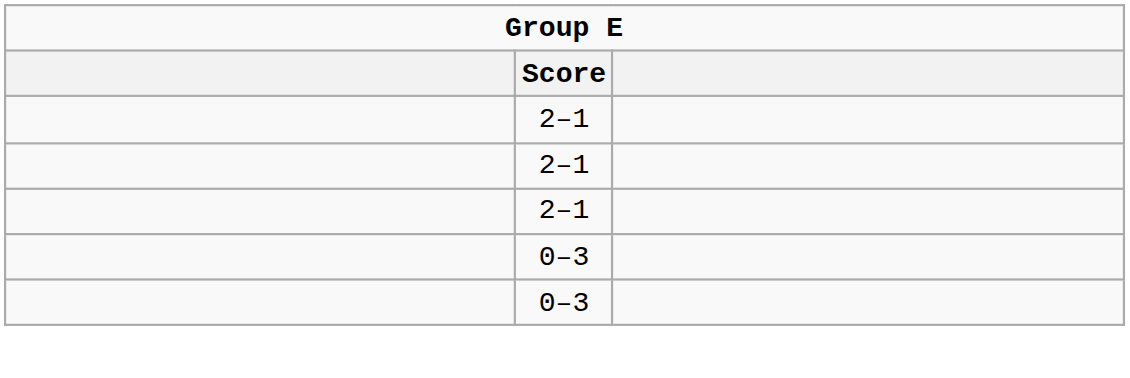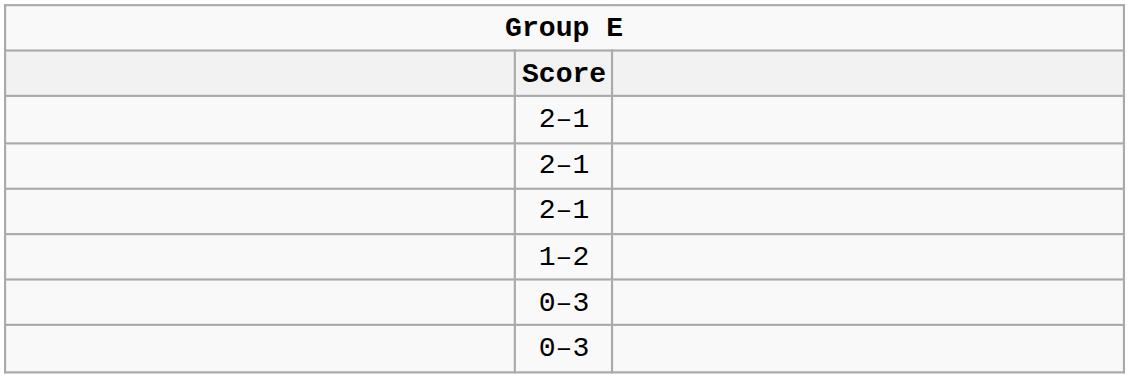+ row: (260, 257)
